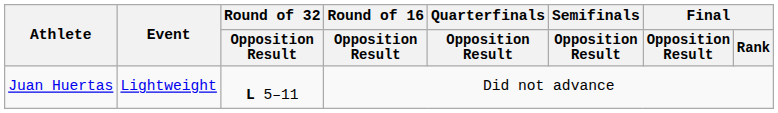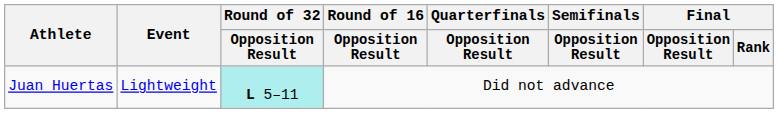(272, 95) no background -> (272, 95) paleturquoise background
